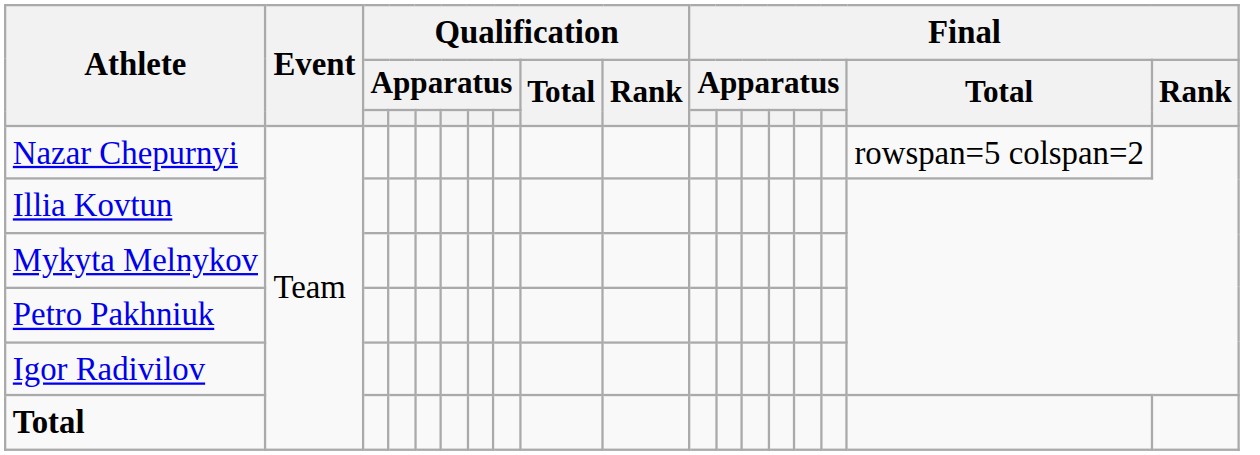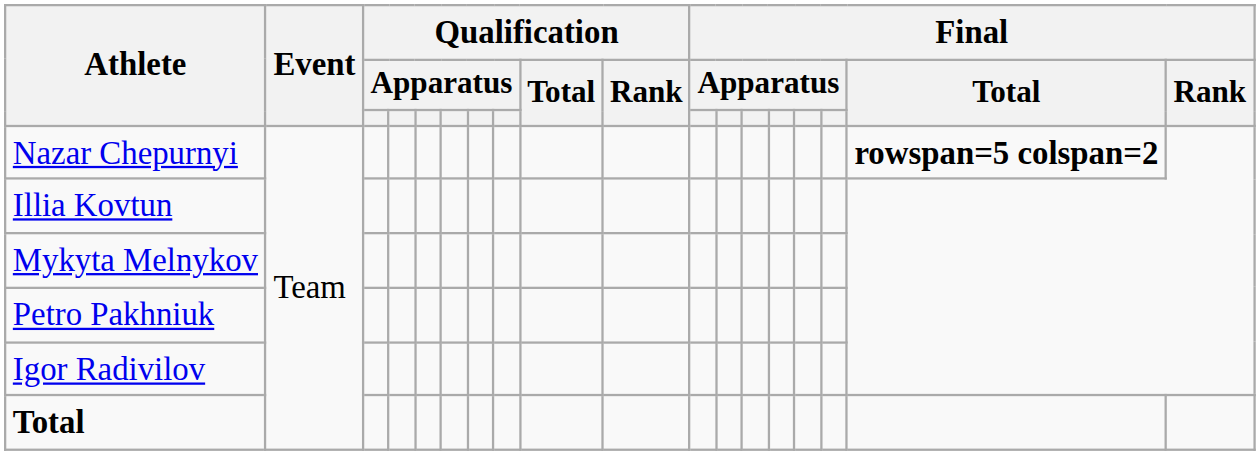(999, 152) normal -> (1006, 152) bold
